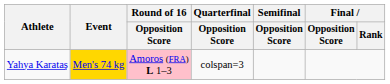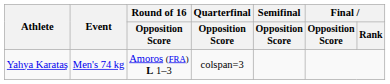(99, 65) gold background -> (99, 65) no background
(159, 65) pink background -> (159, 65) no background
